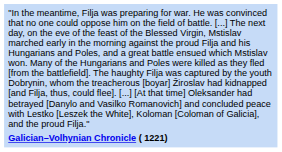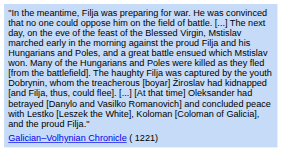(88, 138) bold -> (83, 138) normal
